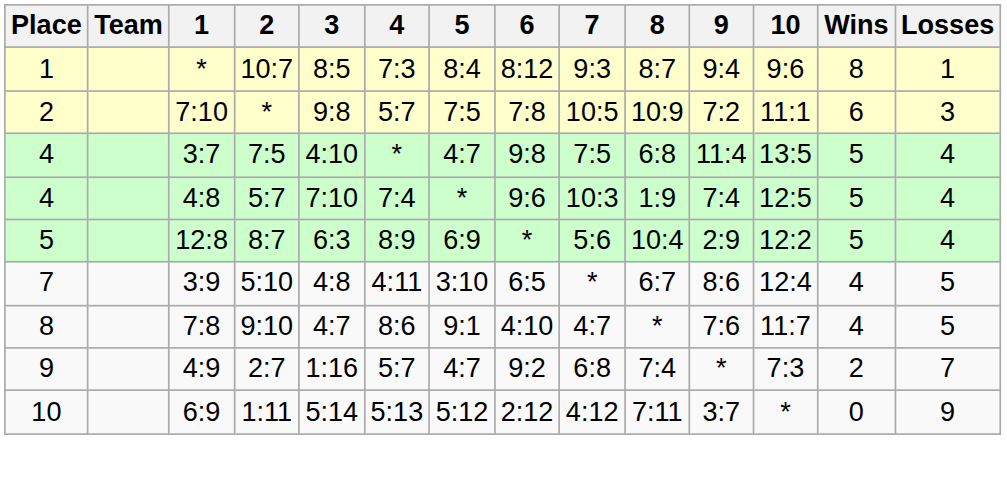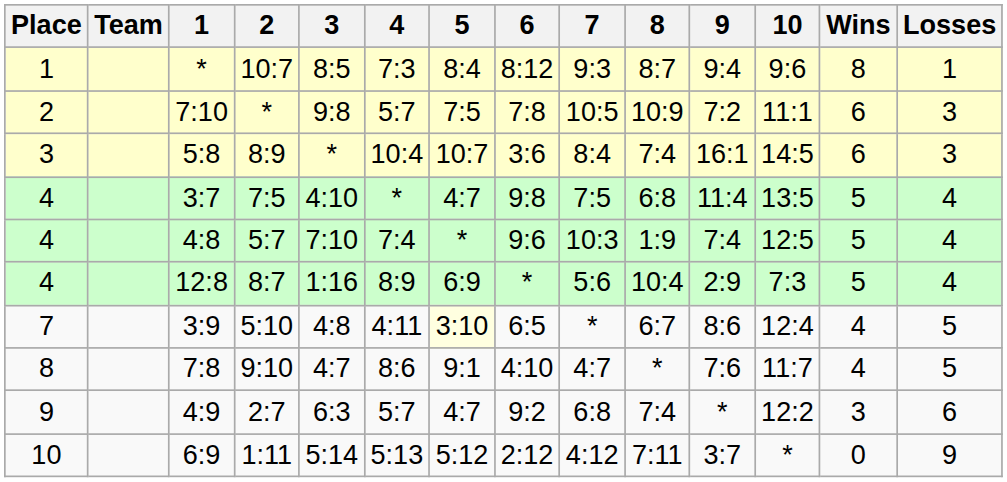+ row: (202, 154)
(46, 240) 5 -> (46, 283) 4
(332, 240) 6:3 -> (332, 283) 1:16
(785, 240) 12:2 -> (787, 283) 7:3
(462, 283) no background -> (462, 326) lightyellow background
(332, 369) 1:16 -> (332, 411) 6:3
(785, 369) 7:3 -> (787, 411) 12:2
(856, 369) 2 -> (858, 411) 3
(948, 369) 7 -> (950, 411) 6
